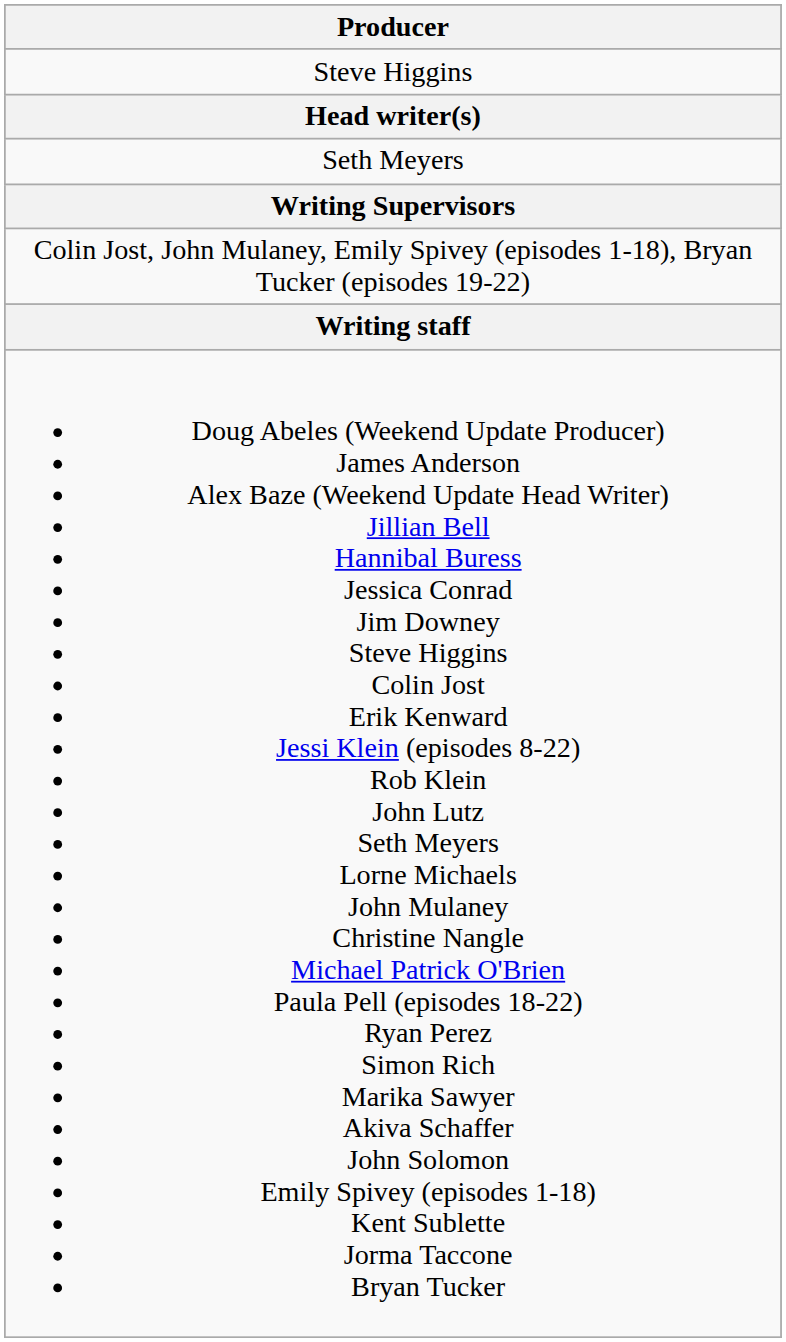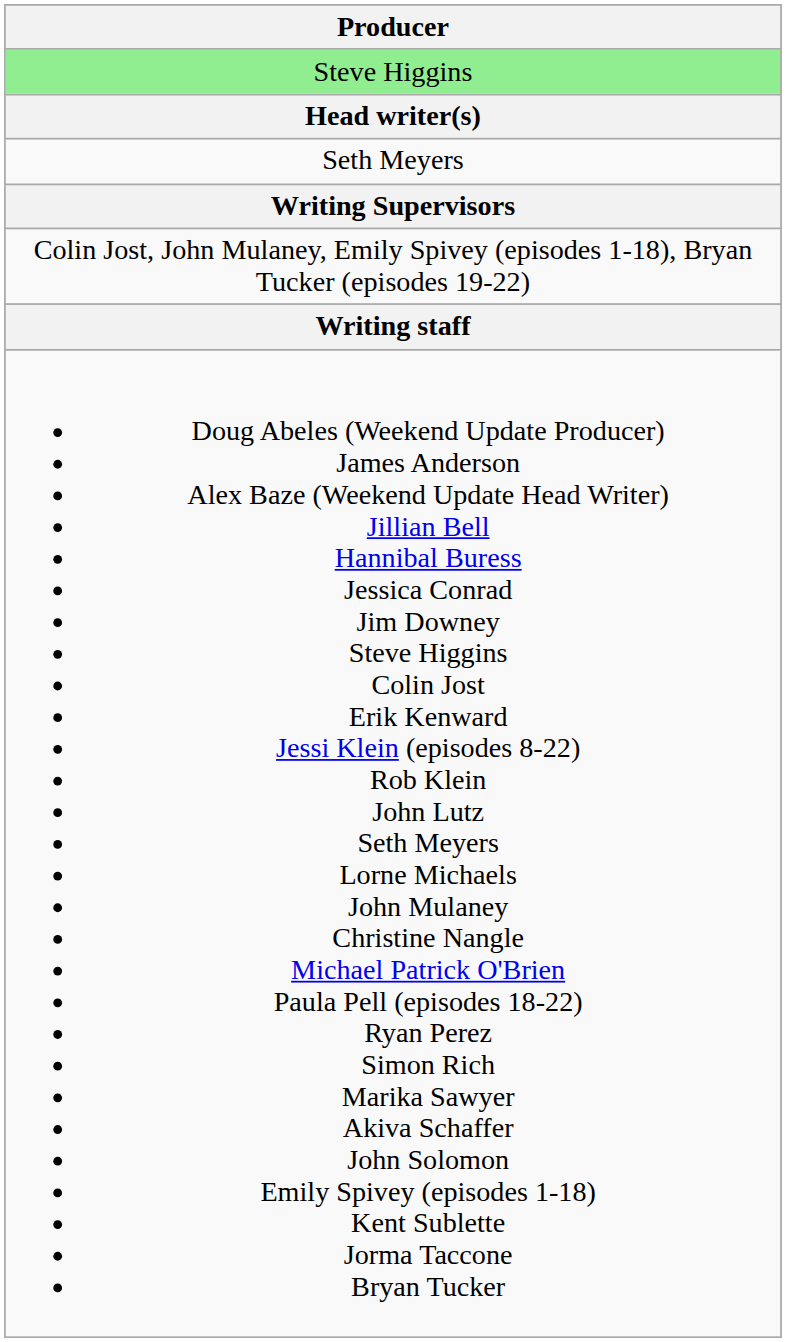(393, 71) no background -> (393, 71) lightgreen background
